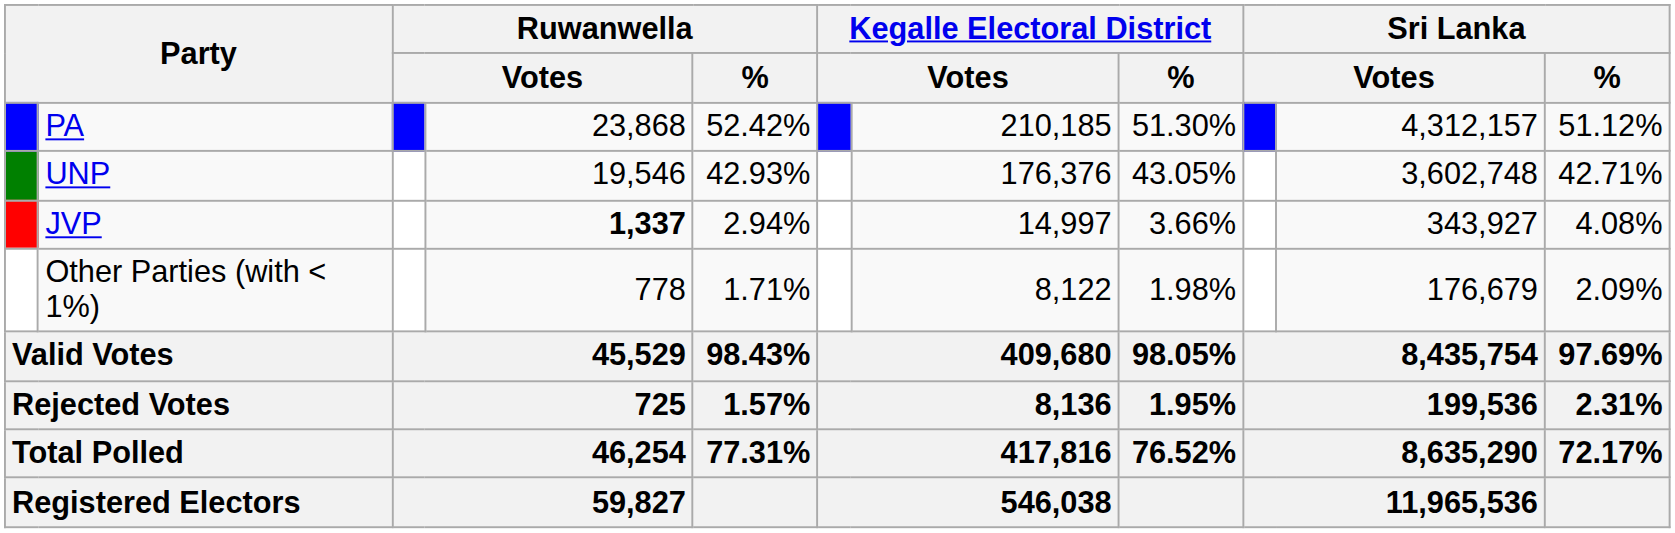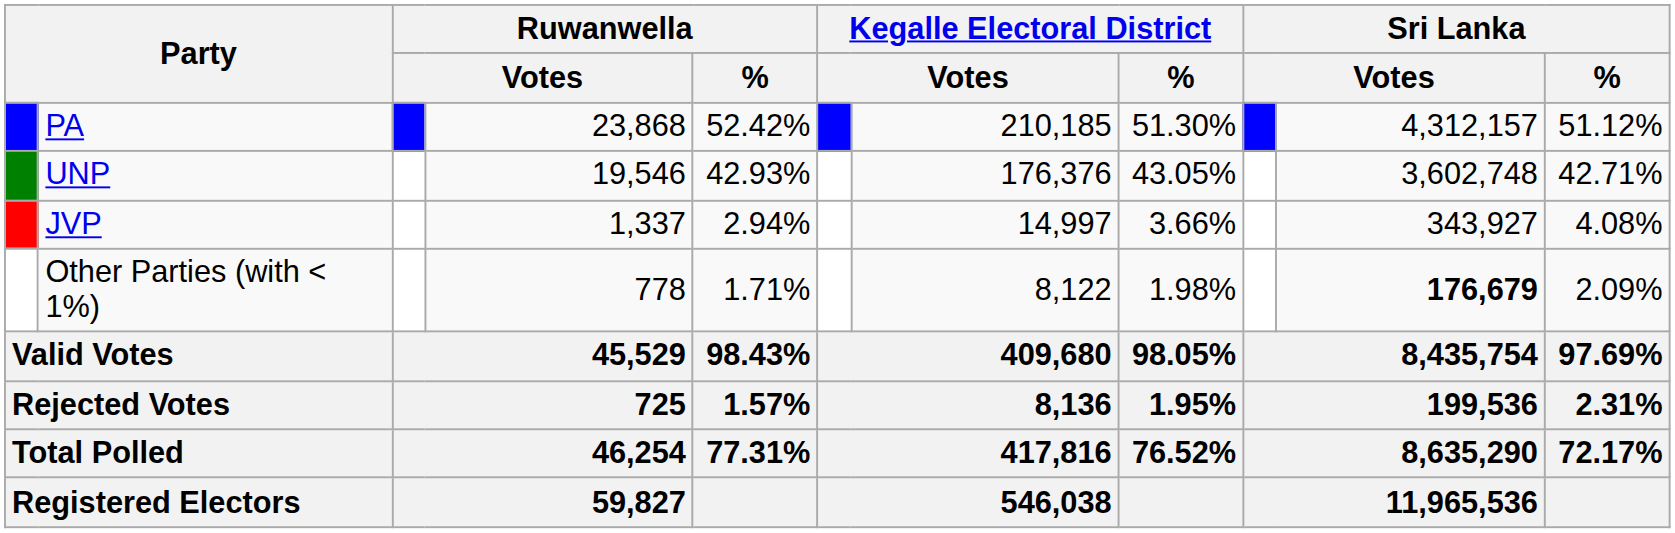(647, 223) bold -> (647, 223) normal
(1482, 289) normal -> (1482, 289) bold
